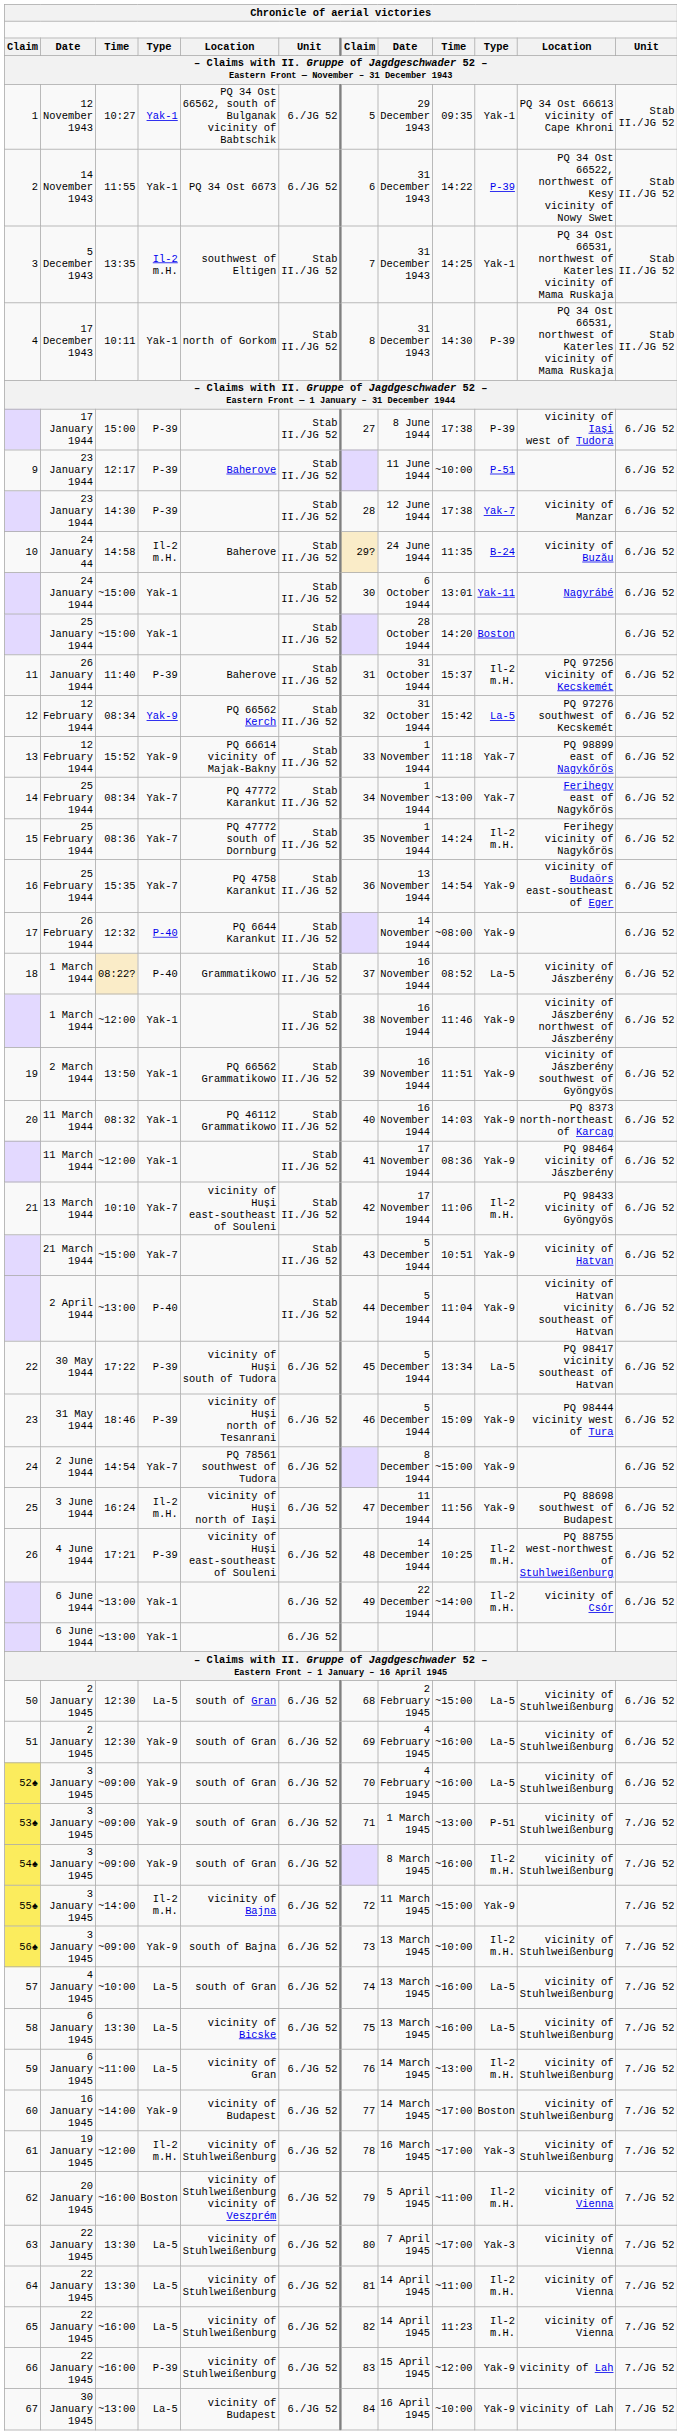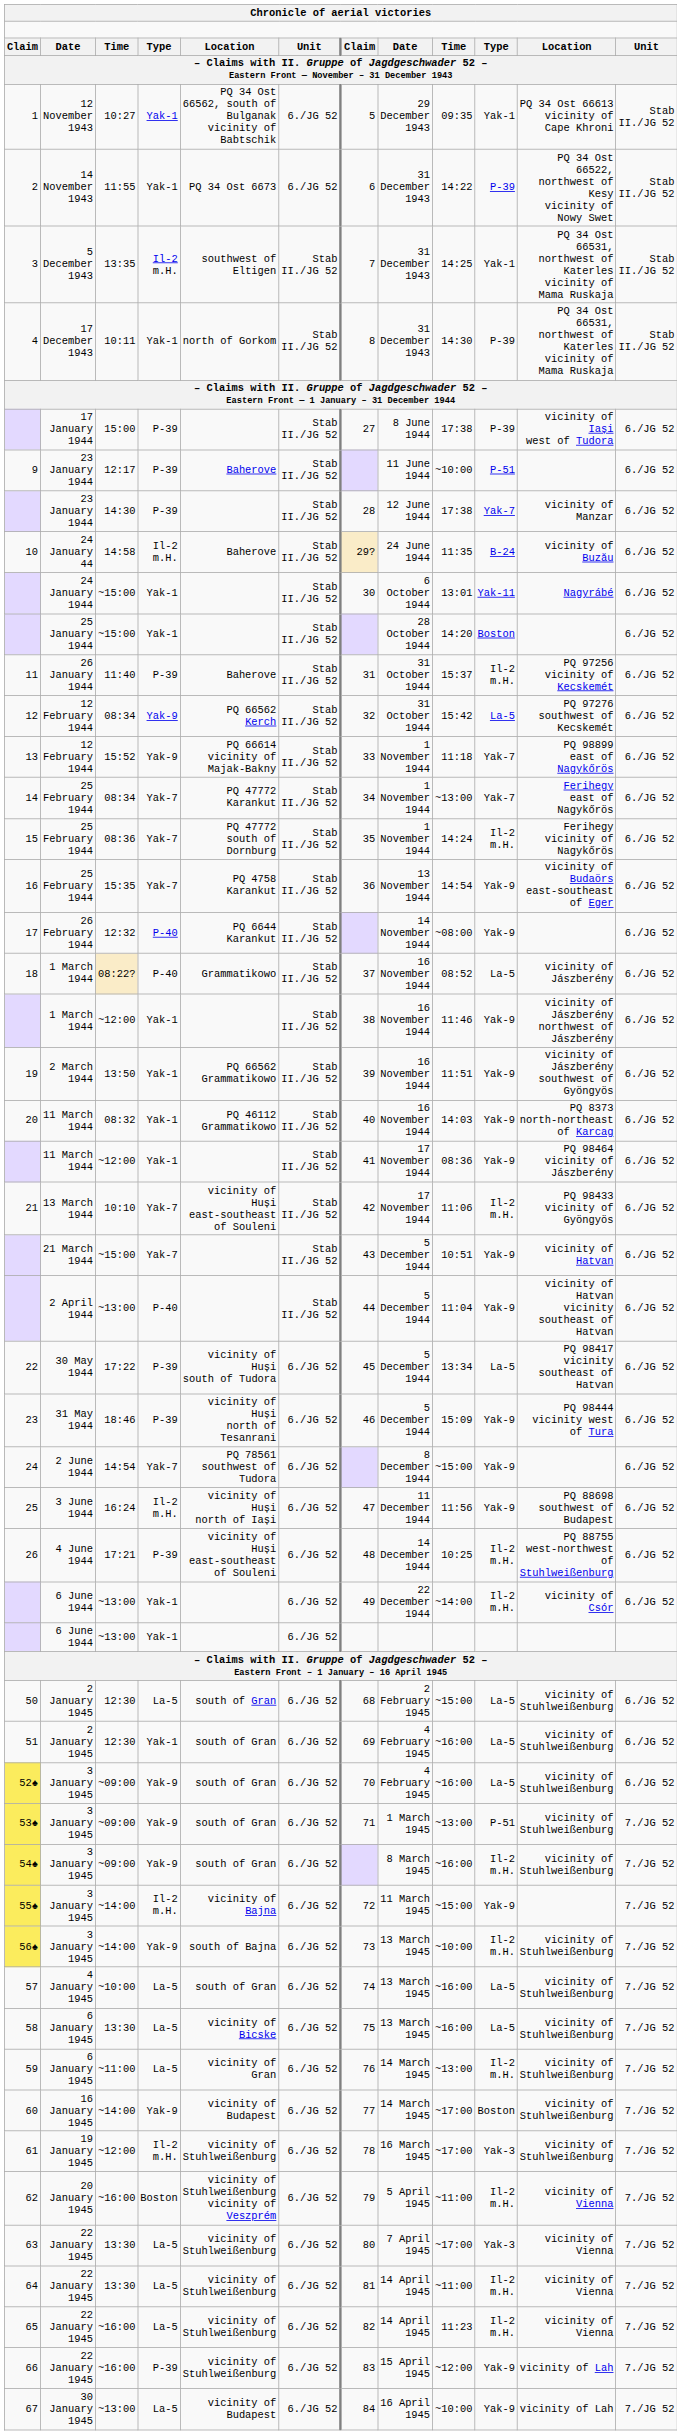(162, 1742) Yak-9 -> (162, 1742) Yak-1
(117, 1947) ~09:00 -> (117, 1947) ~14:00
